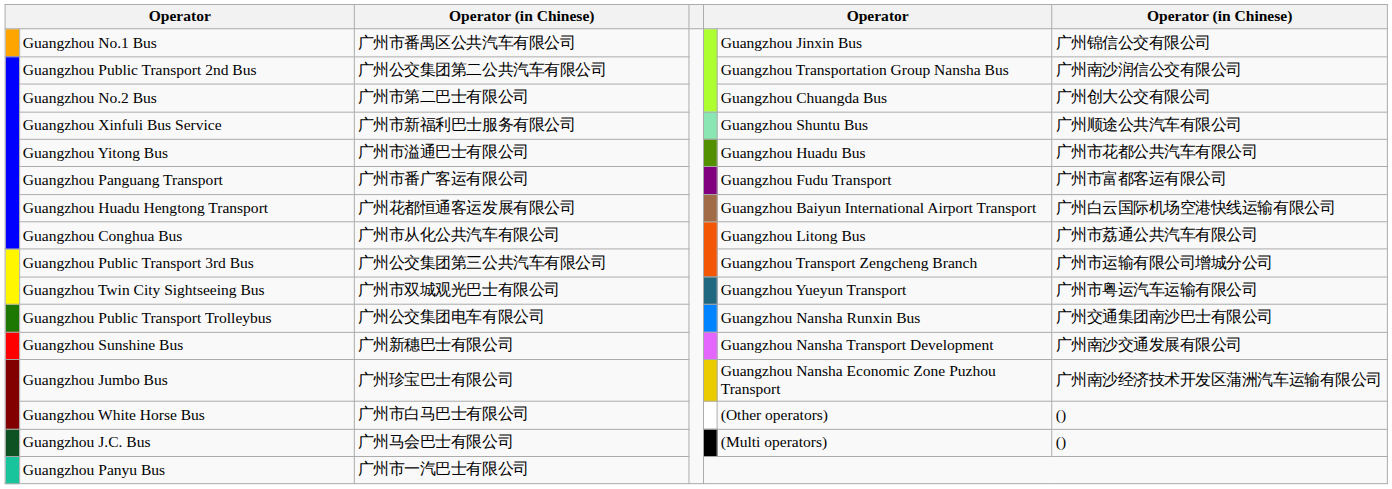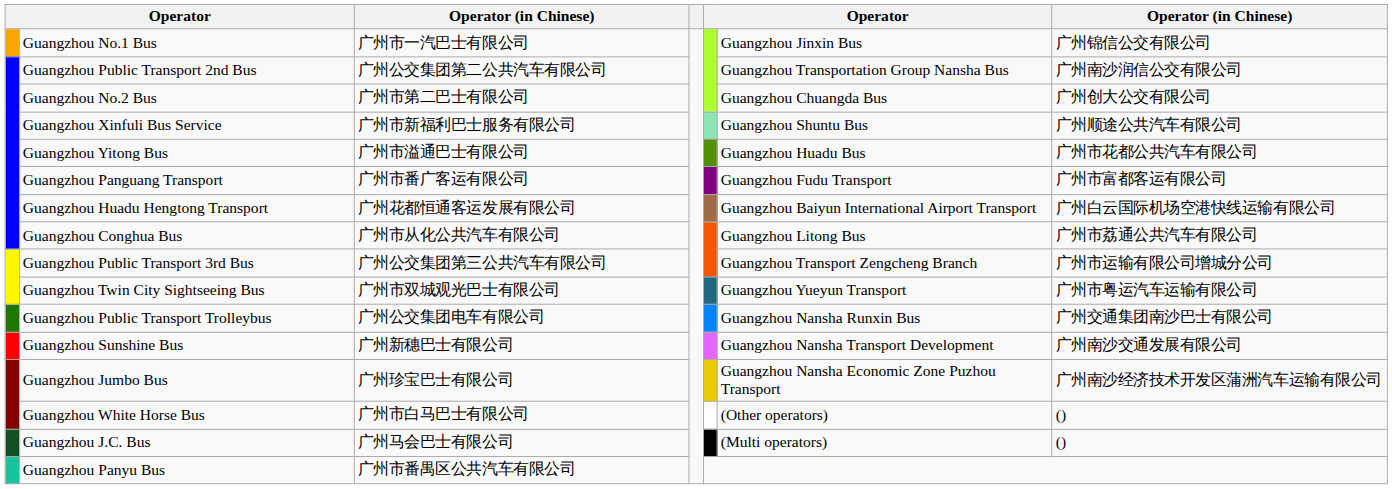(466, 42) 广州市番禺区公共汽车有限公司 -> (443, 42) 广州市一汽巴士有限公司
(443, 469) 广州市一汽巴士有限公司 -> (466, 469) 广州市番禺区公共汽车有限公司
